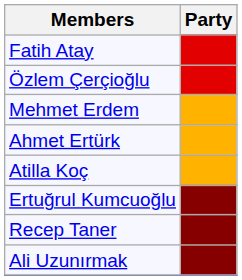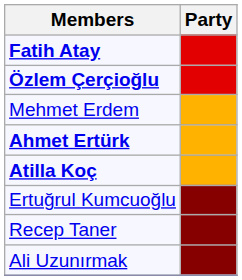(51, 50) normal -> (55, 50) bold
(79, 80) normal -> (84, 80) bold
(65, 140) normal -> (69, 140) bold
(49, 170) normal -> (53, 170) bold
